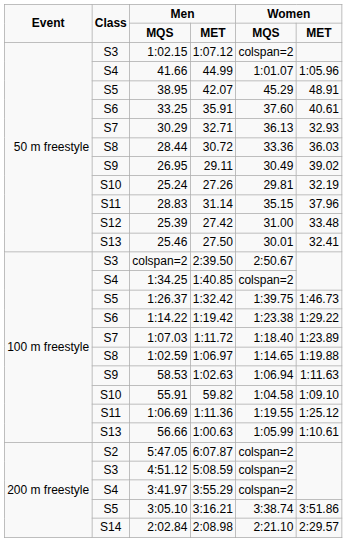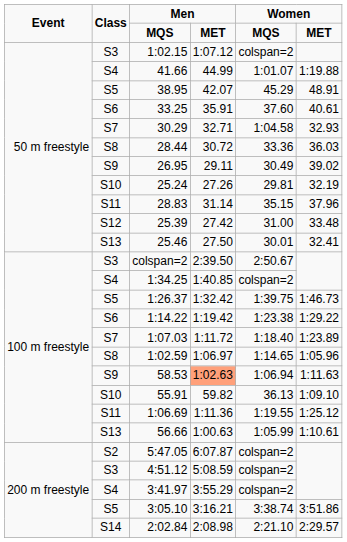(319, 71) 1:05.96 -> (319, 71) 1:19.88
(278, 128) 36.13 -> (273, 128) 1:04.58
(319, 356) 1:19.88 -> (319, 356) 1:05.96
(213, 375) no background -> (213, 375) lightsalmon background
(273, 394) 1:04.58 -> (278, 394) 36.13
